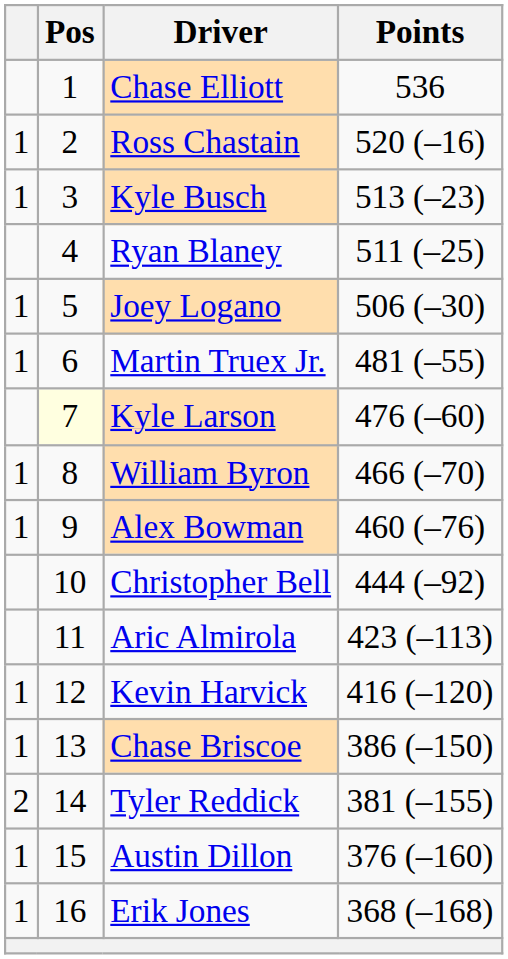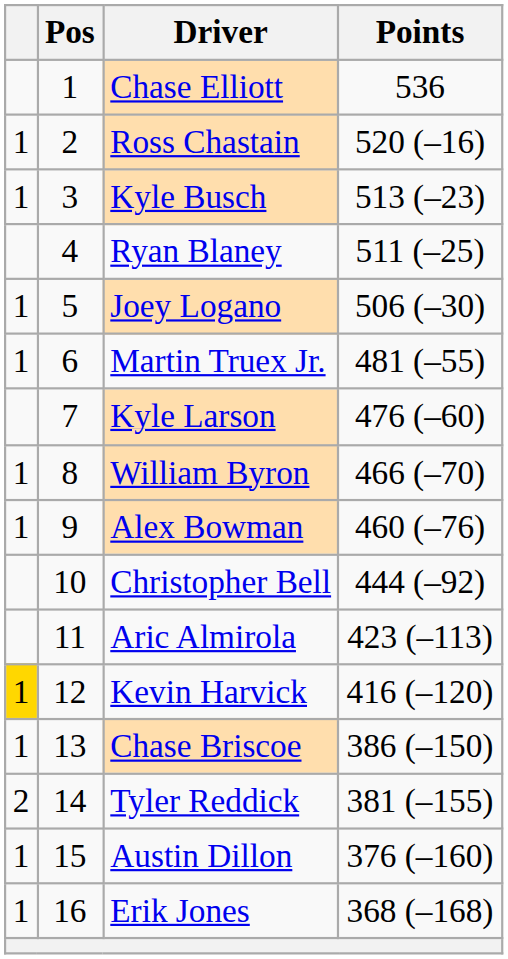(70, 416) lightyellow background -> (70, 416) no background
(21, 690) no background -> (21, 690) gold background
